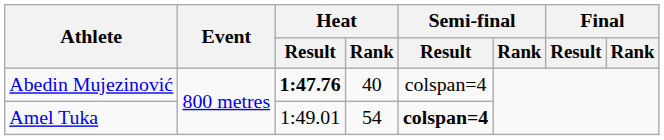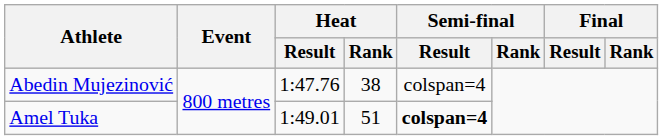(310, 85) bold -> (310, 85) normal
(372, 85) 40 -> (371, 85) 38
(372, 117) 54 -> (371, 117) 51
